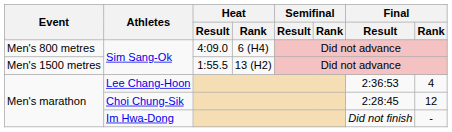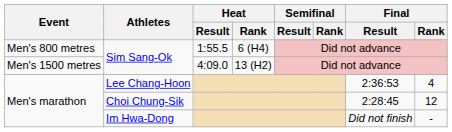(213, 49) 4:09.0 -> (213, 49) 1:55.5
(213, 66) 1:55.5 -> (213, 66) 4:09.0
